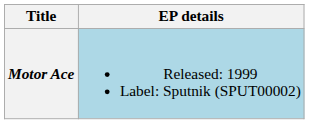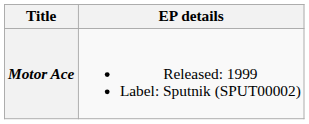(191, 82) lightblue background -> (191, 82) no background
